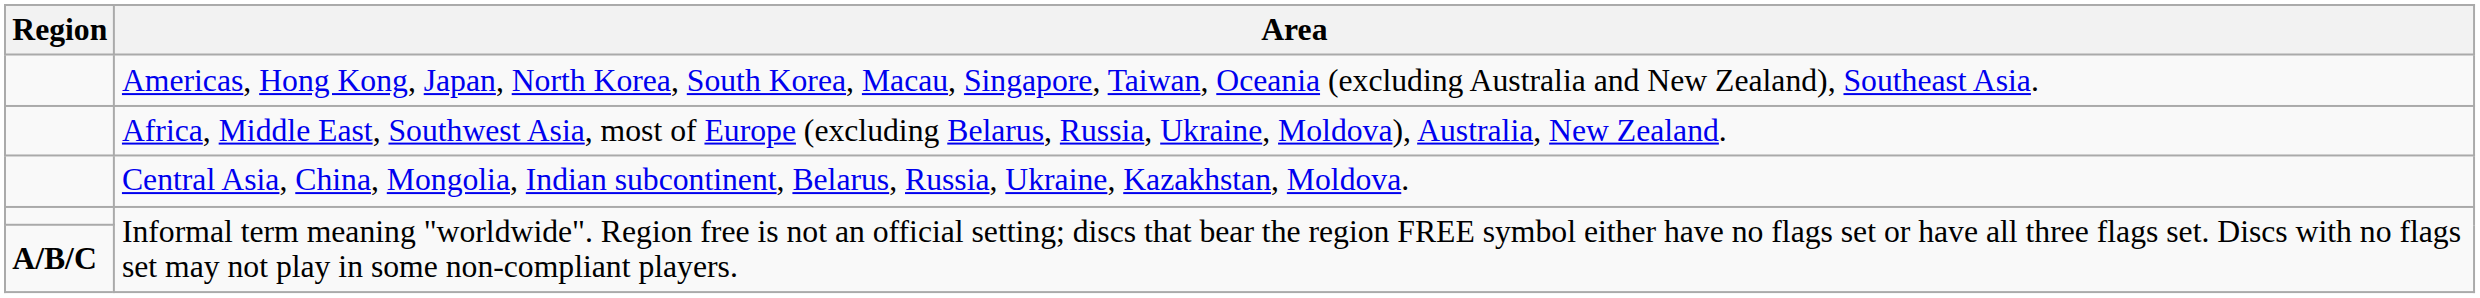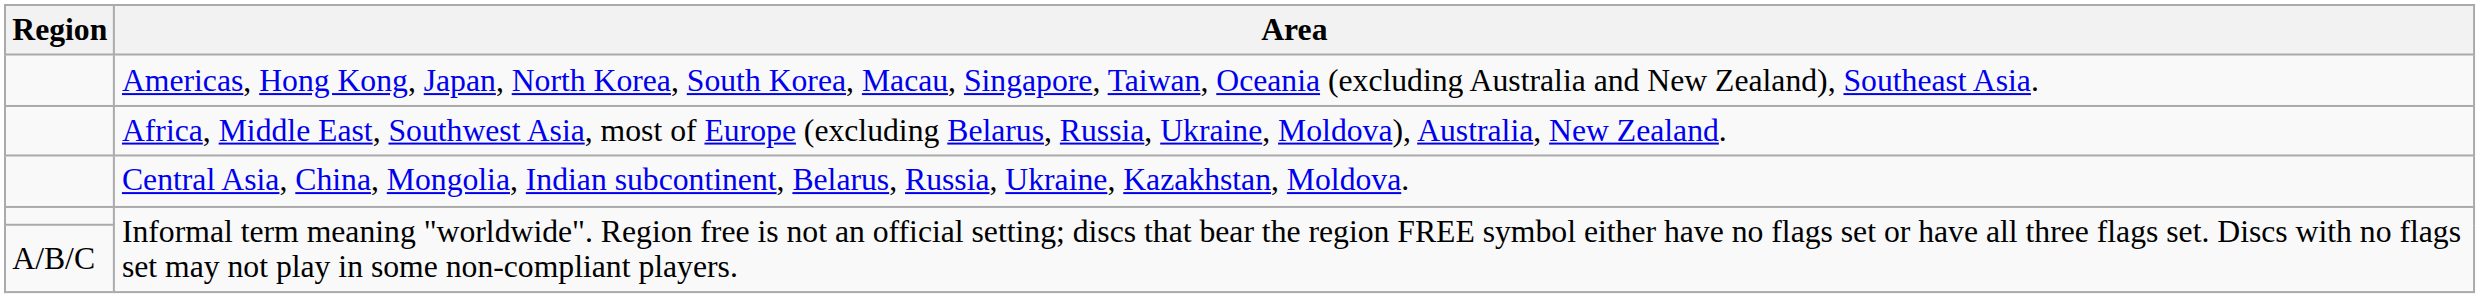(55, 258) bold -> (54, 258) normal
